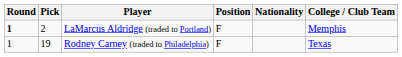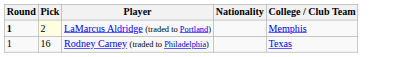- column: (233, 12)
(43, 28) no background -> (43, 28) lightyellow background
(45, 44) 19 -> (45, 44) 16
